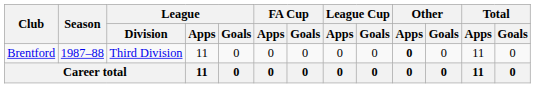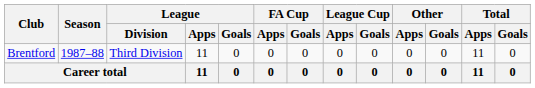(409, 53) bold -> (409, 53) normal
